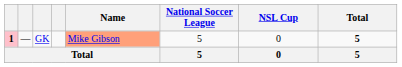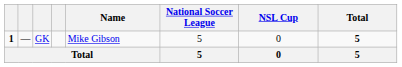(11, 39) pink background -> (11, 39) no background
(94, 39) lightsalmon background -> (94, 39) no background
